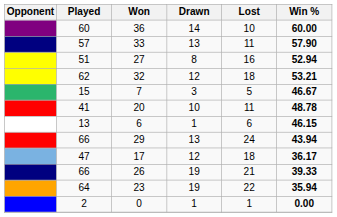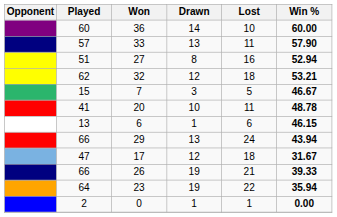(304, 156) 36.17 -> (304, 156) 31.67
